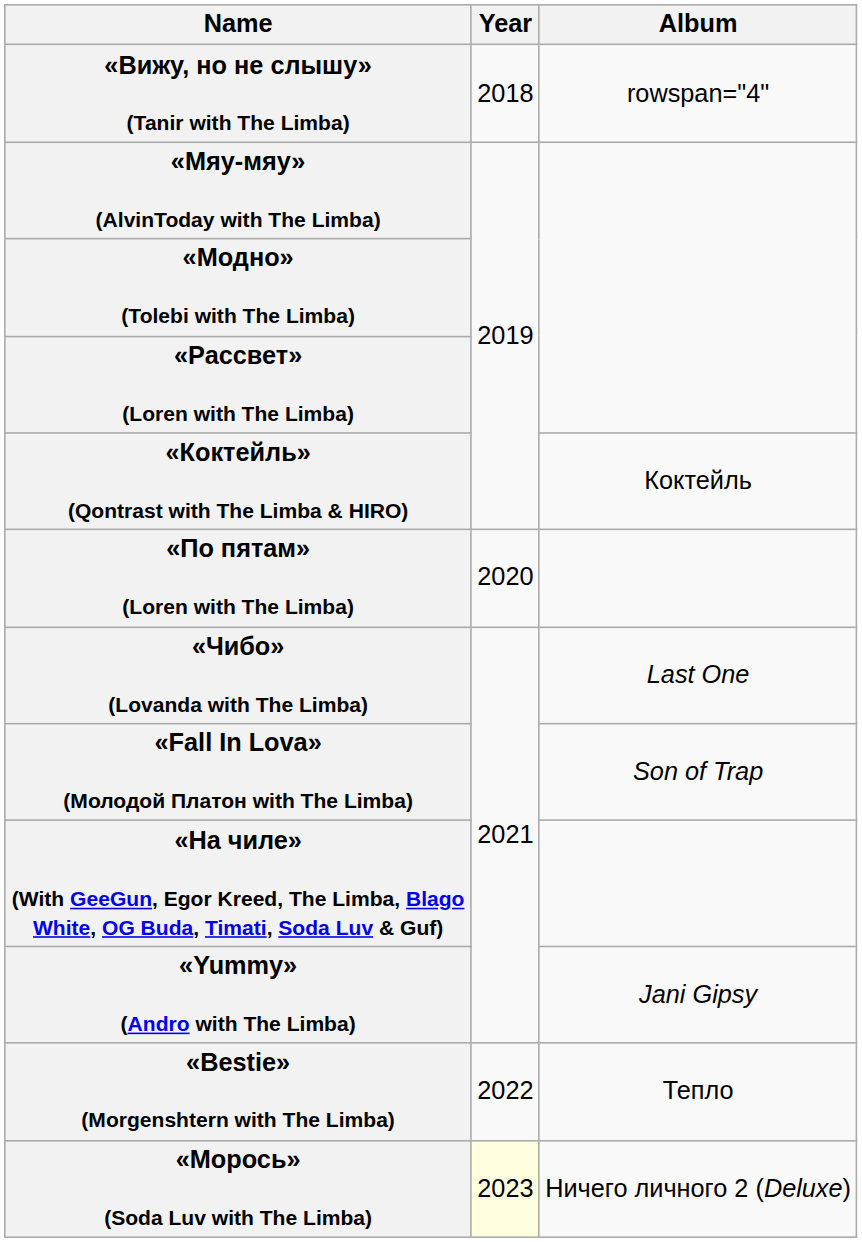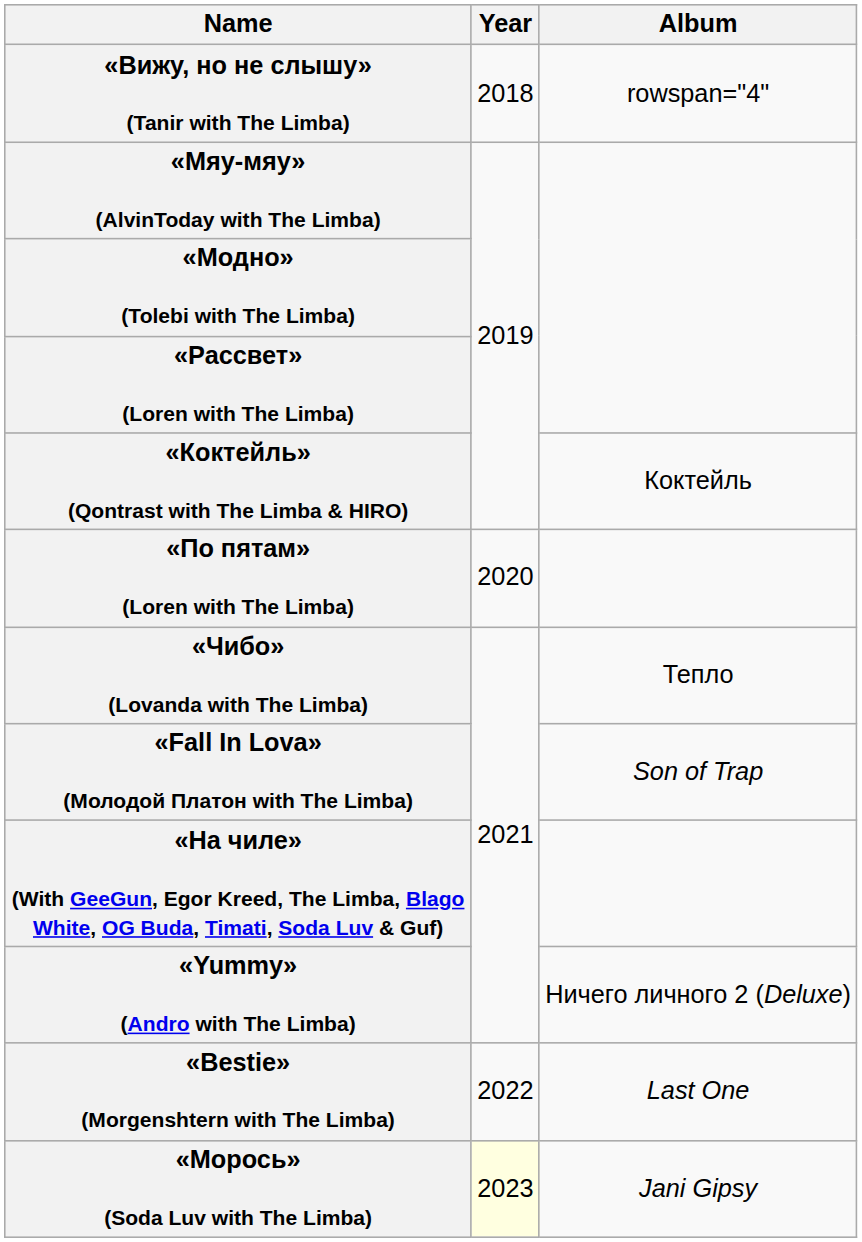(698, 674) Last One -> (698, 674) Тепло
(698, 994) Jani Gipsy -> (698, 994) Ничего личного 2 (Deluxe)
(698, 1091) Тепло -> (698, 1091) Last One
(698, 1188) Ничего личного 2 (Deluxe) -> (698, 1188) Jani Gipsy
